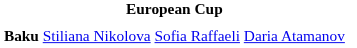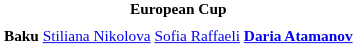(294, 36) normal -> (298, 36) bold
